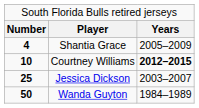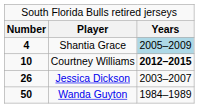(165, 45) no background -> (165, 45) lightblue background
(26, 78) 25 -> (26, 78) 26
